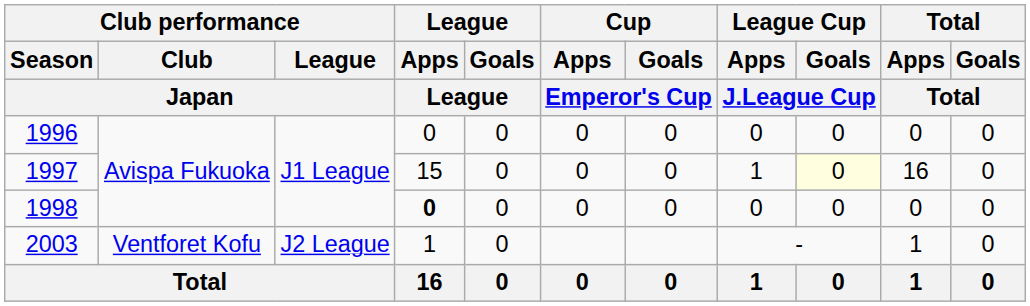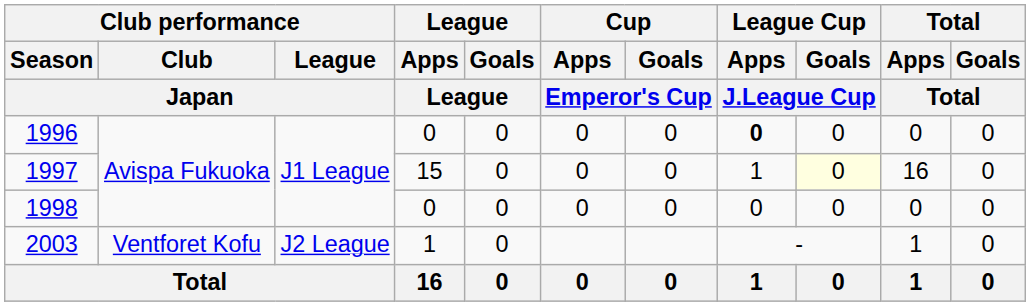(756, 134) normal -> (756, 134) bold
(430, 208) bold -> (430, 208) normal
